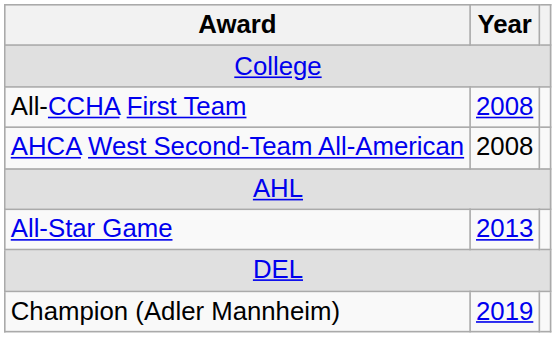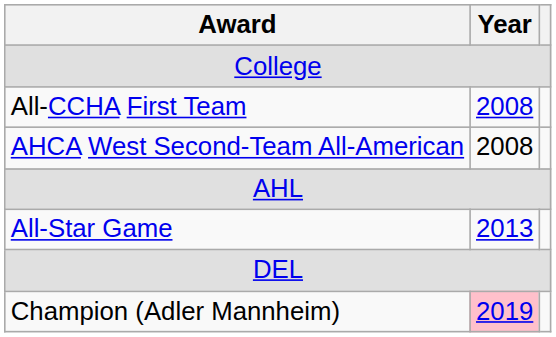(505, 310) no background -> (505, 310) pink background
